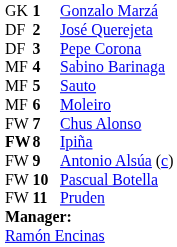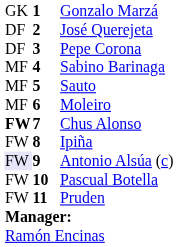(17, 123) normal -> (18, 123) bold
(18, 142) bold -> (17, 142) normal
(17, 160) no background -> (17, 160) lavender background
